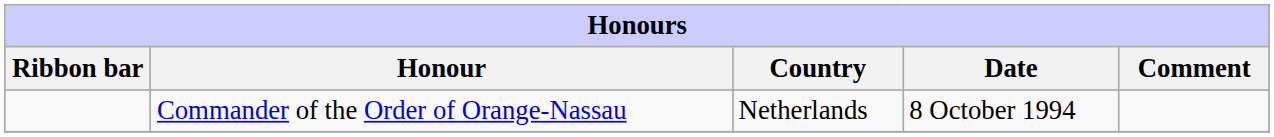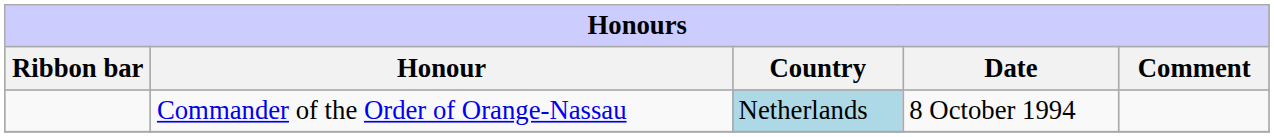(803, 110) no background -> (803, 110) lightblue background
